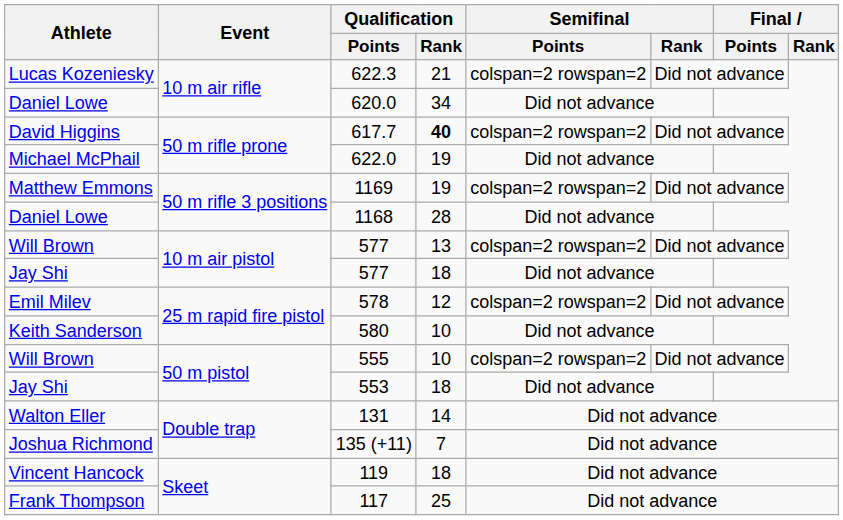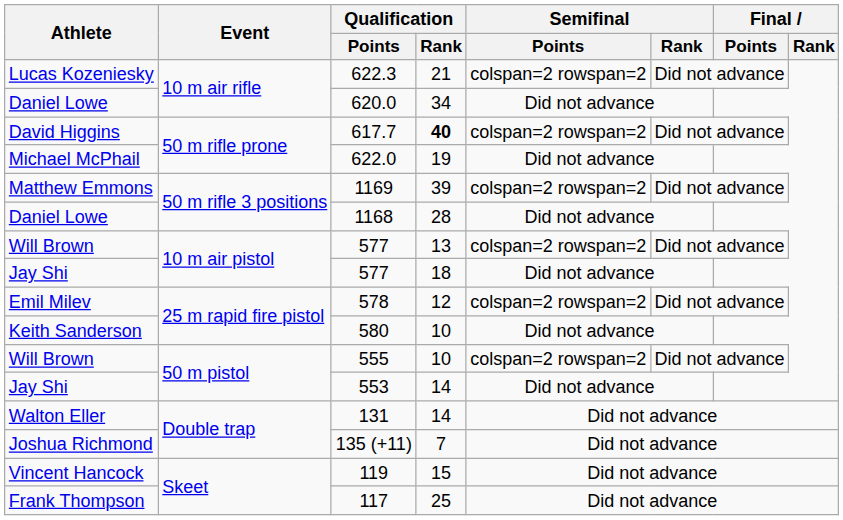(441, 188) 19 -> (441, 188) 39
(441, 387) 18 -> (441, 387) 14
(441, 473) 18 -> (441, 473) 15
